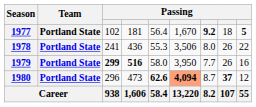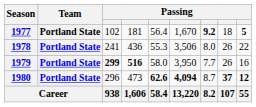(185, 78) lightsalmon background -> (185, 78) no background
(244, 78) normal -> (244, 78) bold
